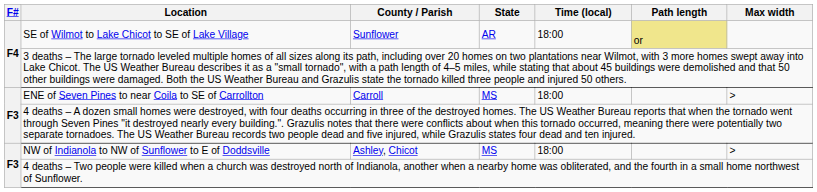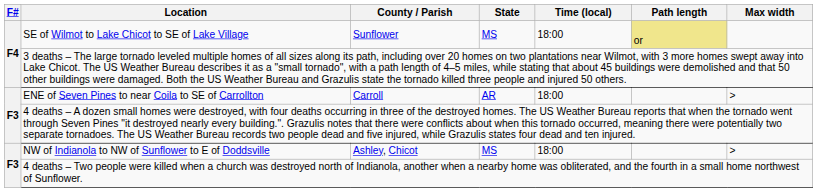(489, 34) AR -> (489, 34) MS
(489, 95) MS -> (489, 95) AR
